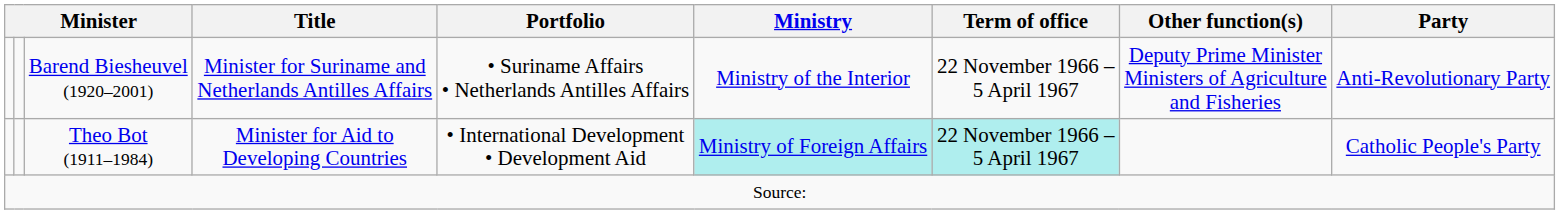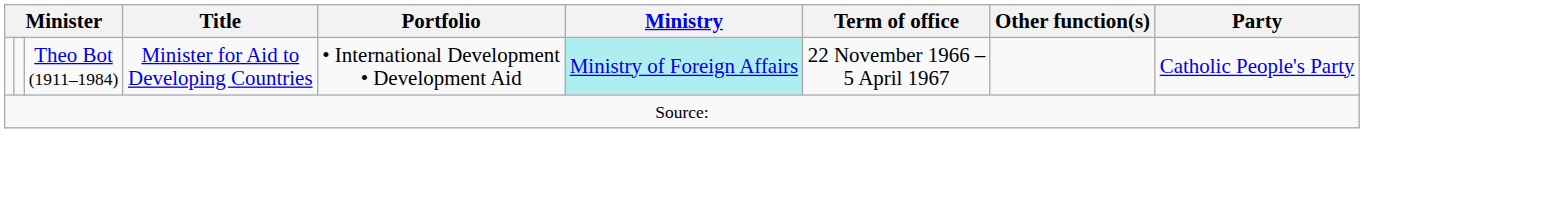- row: (108, 77)
(1026, 146) paleturquoise background -> (897, 66) no background
